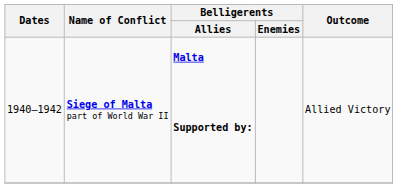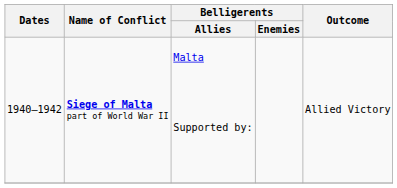(213, 93) bold -> (213, 93) normal
